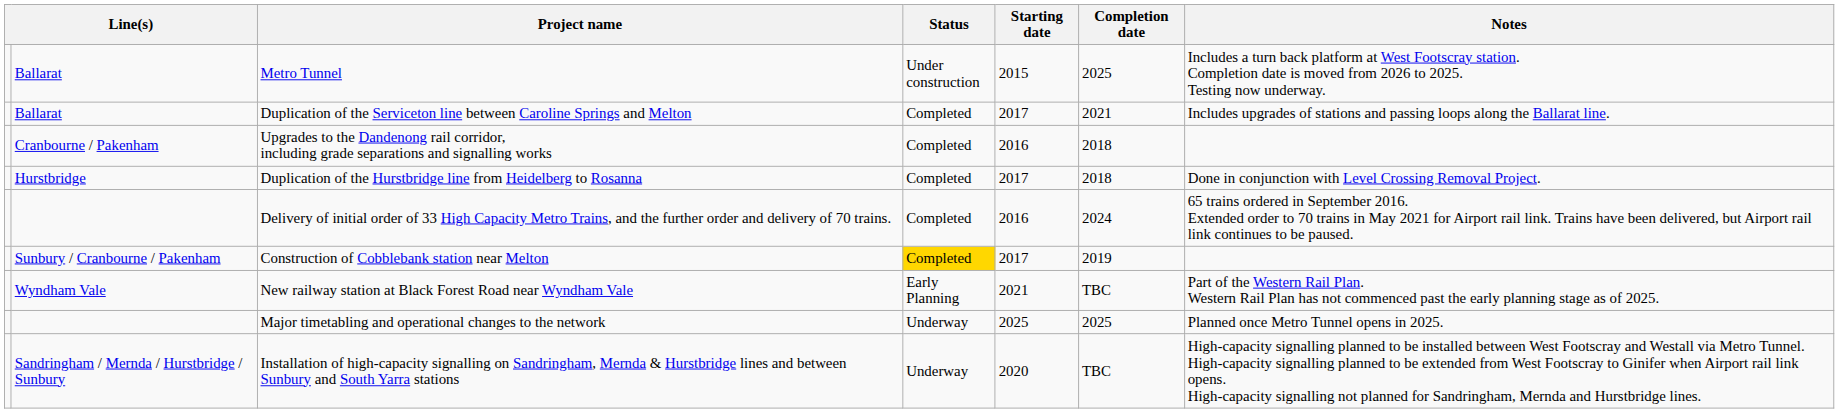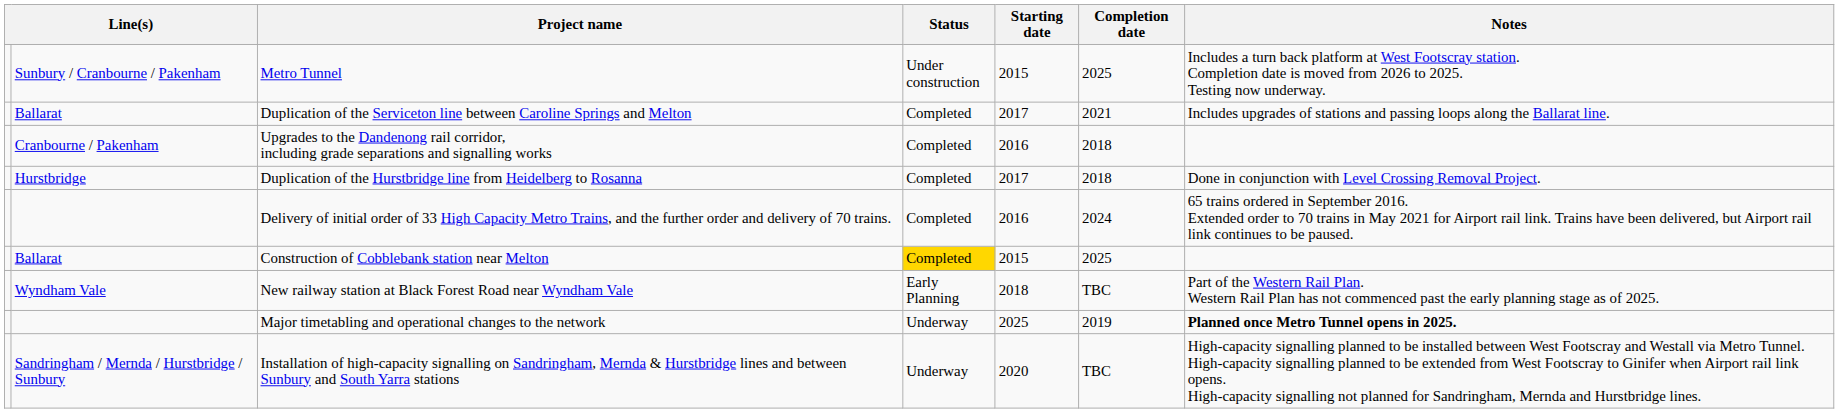(38, 73) Ballarat -> (118, 73) Sunbury / Cranbourne / Pakenham
(118, 258) Sunbury / Cranbourne / Pakenham -> (38, 258) Ballarat
(1014, 258) 2017 -> (1014, 258) 2015
(1097, 258) 2019 -> (1097, 258) 2025
(1014, 290) 2021 -> (1014, 290) 2018
(1097, 322) 2025 -> (1097, 322) 2019
(1316, 322) normal -> (1322, 322) bold
